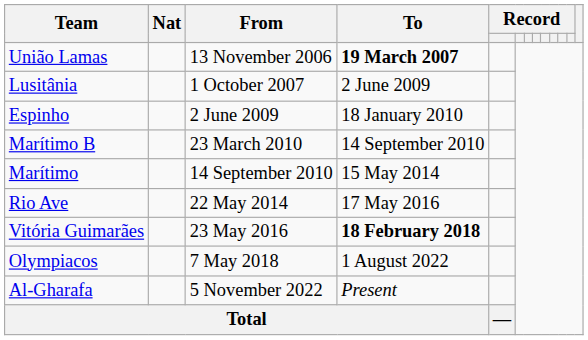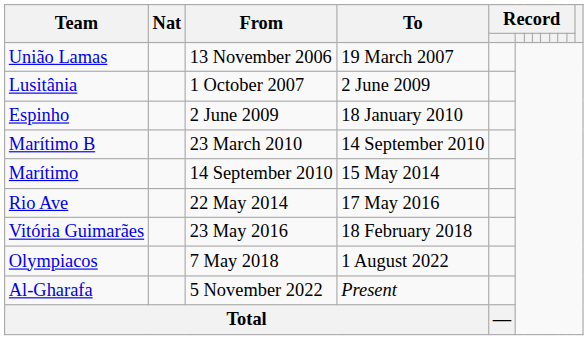(400, 56) bold -> (398, 56) normal
(411, 231) bold -> (407, 231) normal
